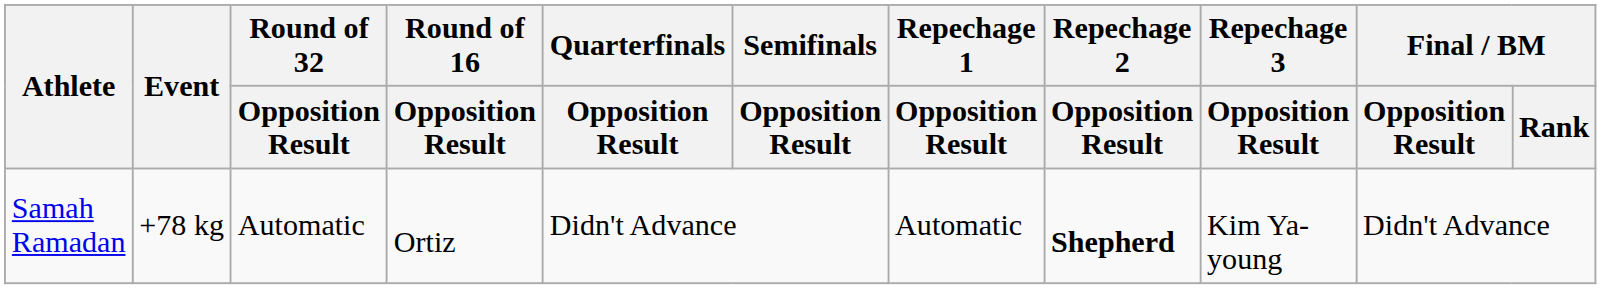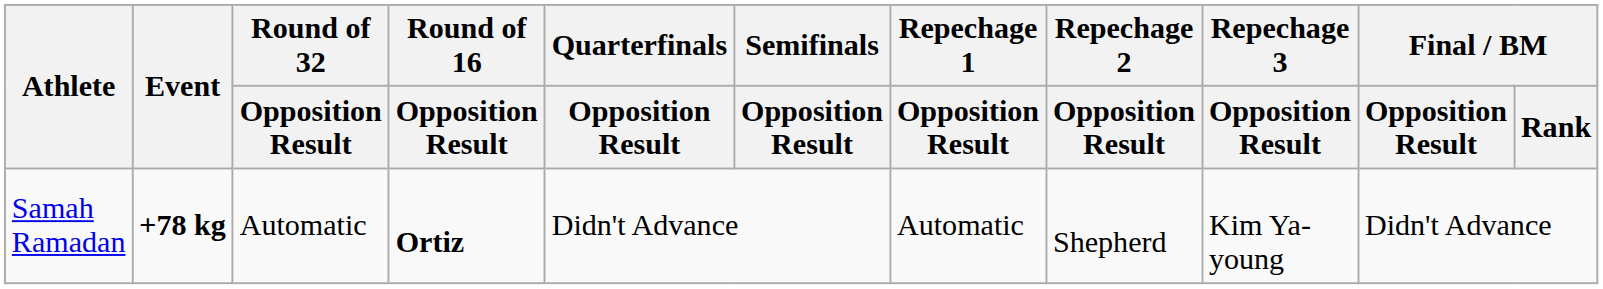(182, 225) normal -> (183, 225) bold
(425, 242) normal -> (430, 242) bold
(1113, 242) bold -> (1110, 242) normal
